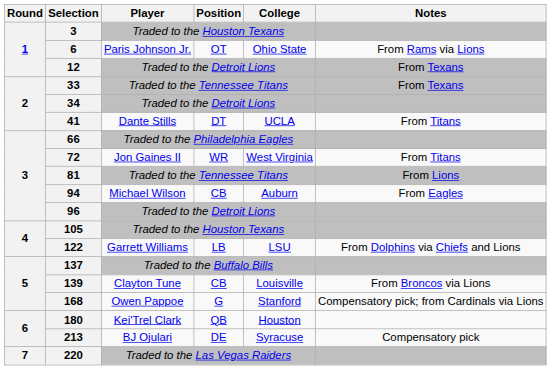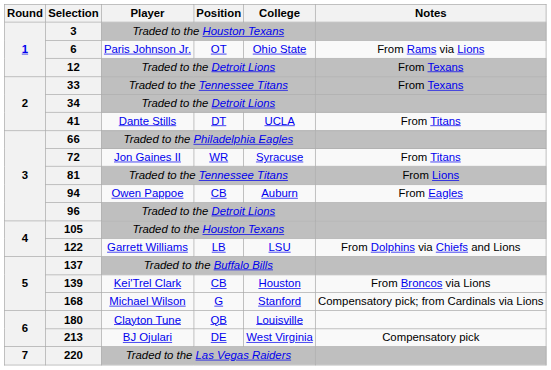(280, 157) West Virginia -> (280, 157) Syracuse
(147, 193) Michael Wilson -> (147, 193) Owen Pappoe
(147, 283) Clayton Tune -> (147, 283) Kei'Trel Clark
(280, 283) Louisville -> (280, 283) Houston
(147, 301) Owen Pappoe -> (147, 301) Michael Wilson
(147, 319) Kei'Trel Clark -> (147, 319) Clayton Tune
(280, 319) Houston -> (280, 319) Louisville
(280, 337) Syracuse -> (280, 337) West Virginia
